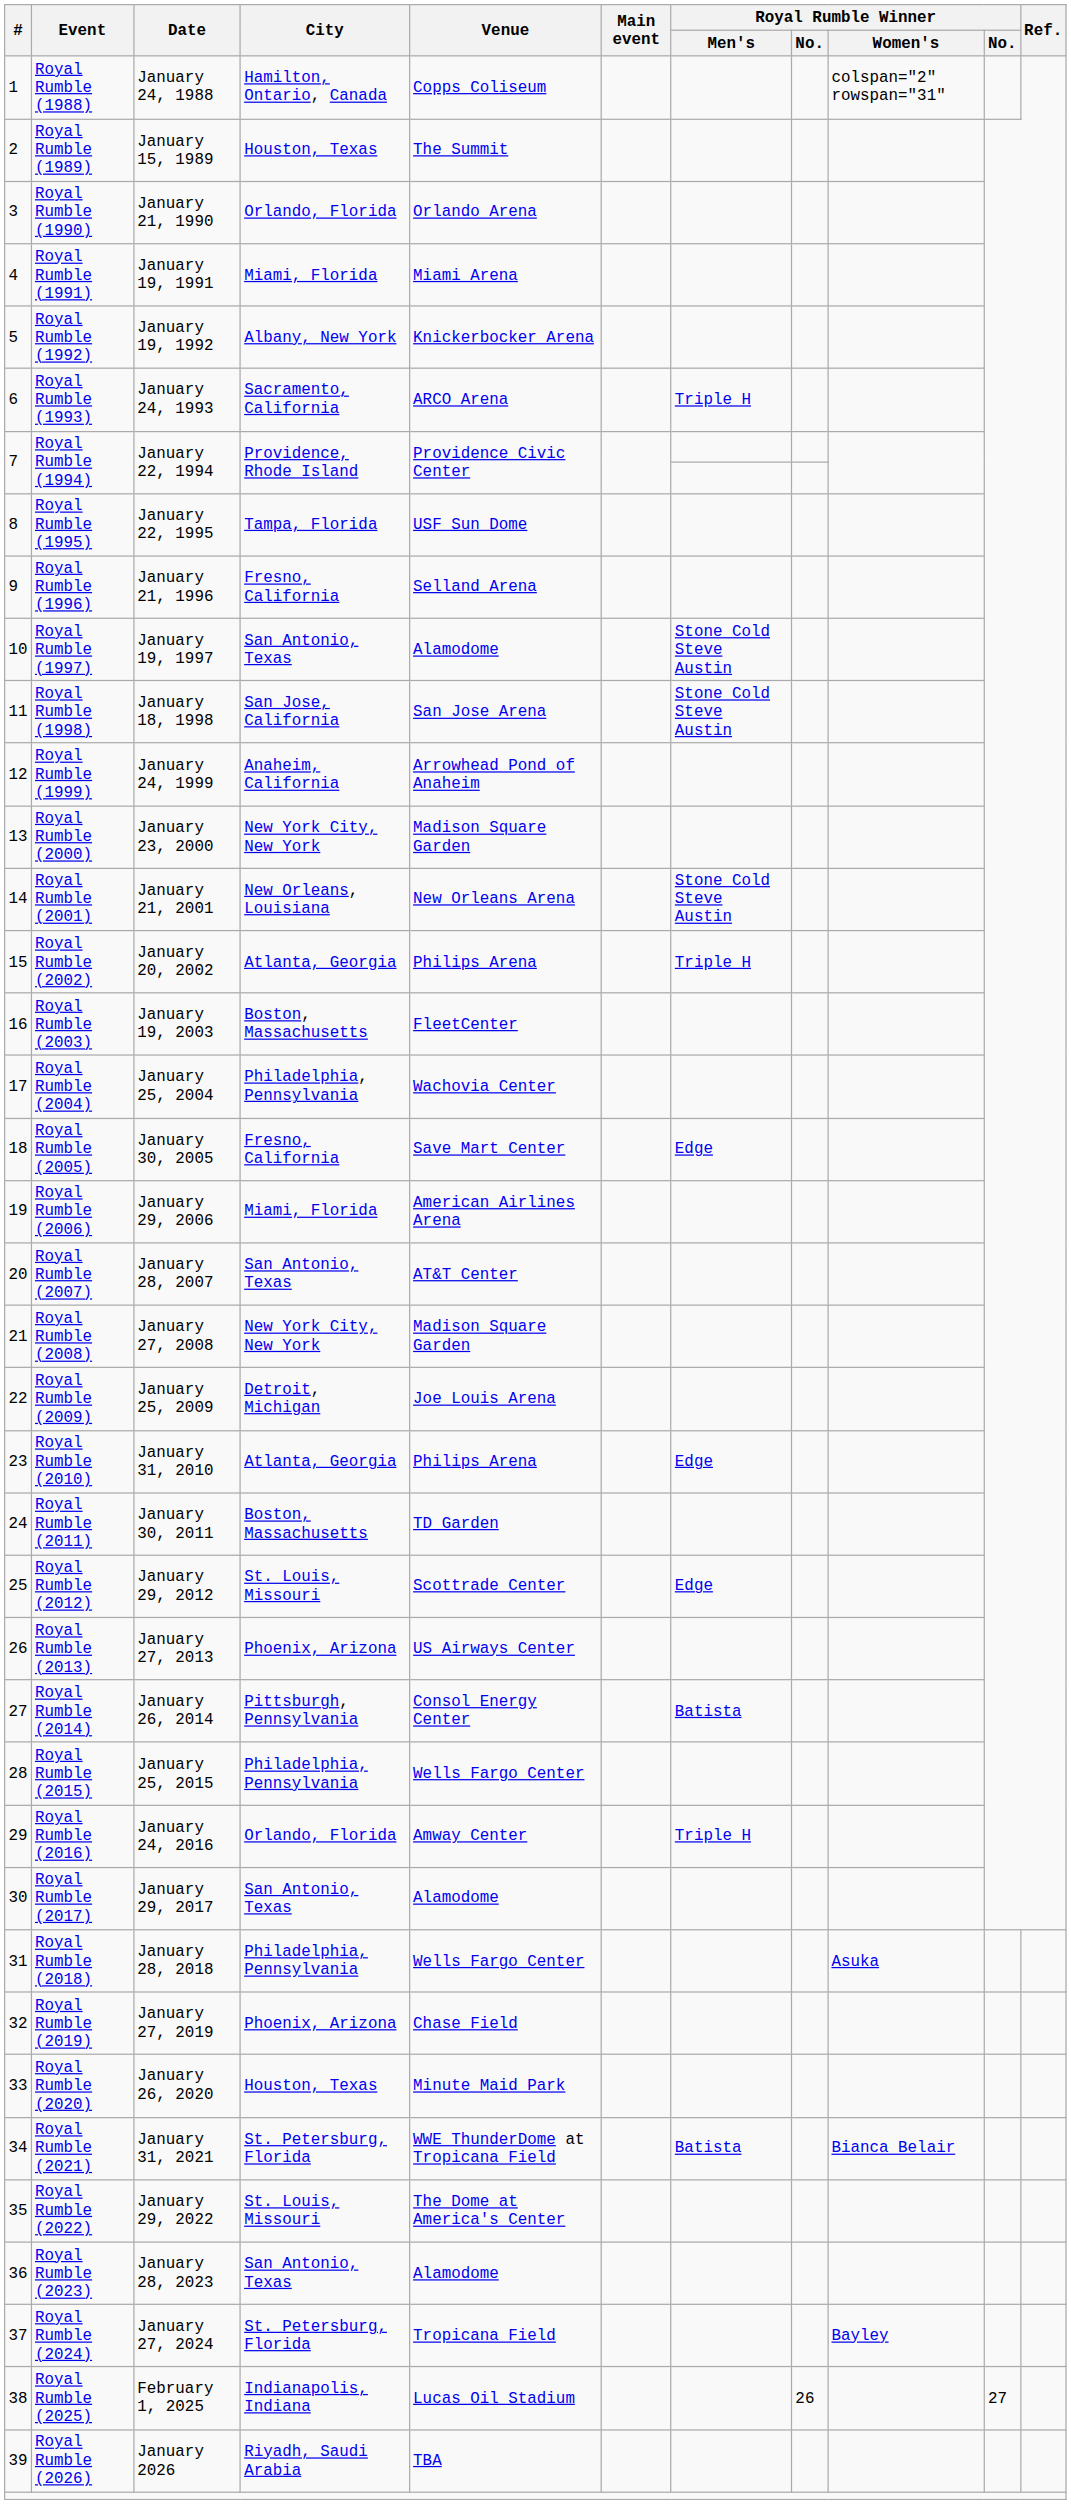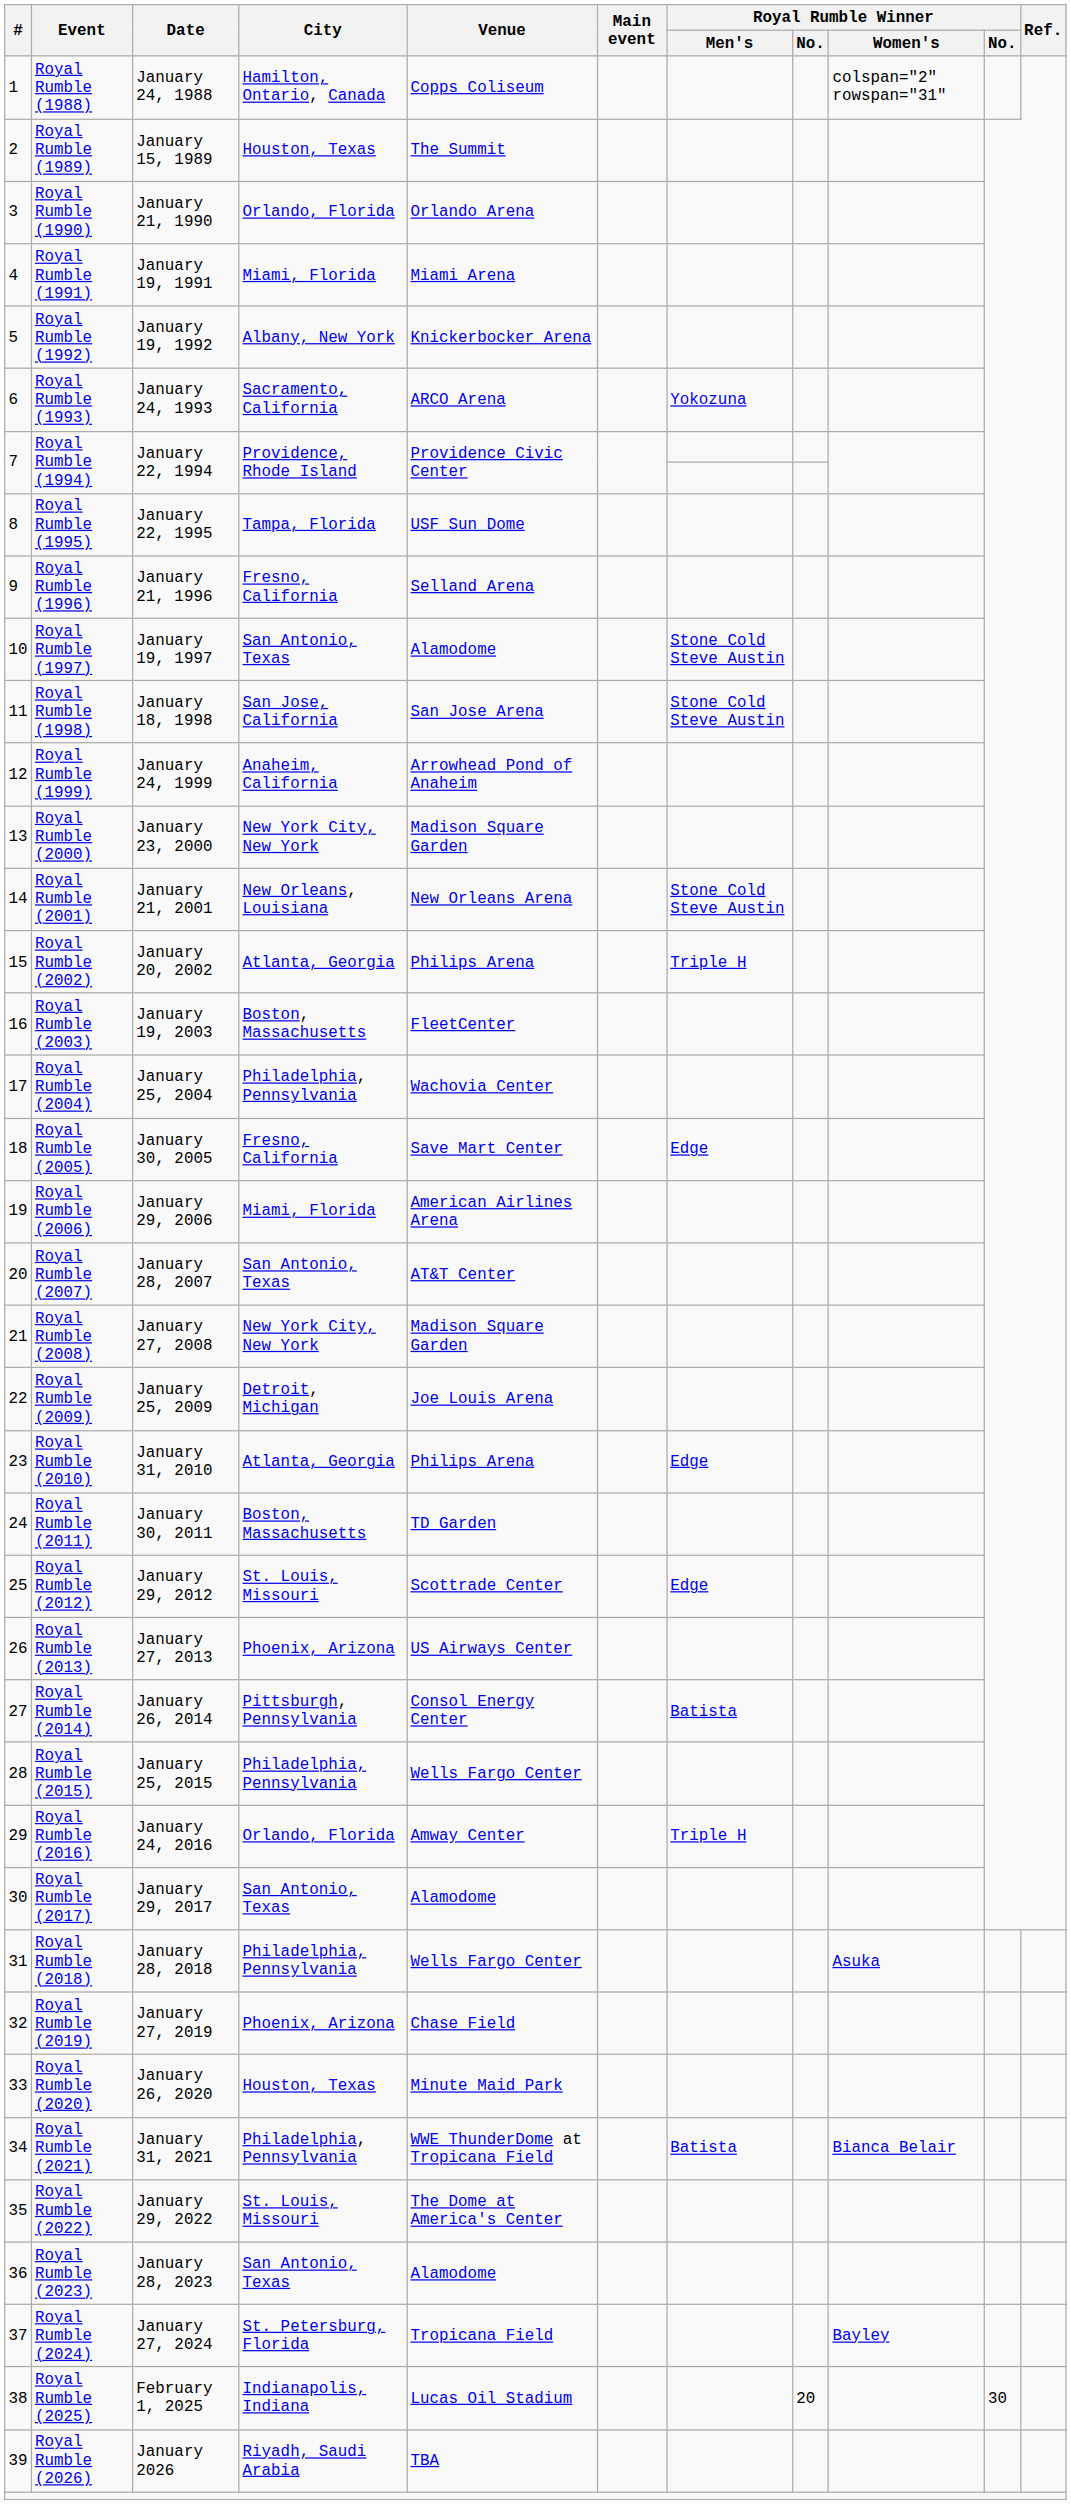(713, 400) Triple H -> (708, 400) Yokozuna
(316, 2148) St. Petersburg, Florida -> (304, 2148) Philadelphia, Pennsylvania
(805, 2398) 26 -> (806, 2398) 20
(997, 2398) 27 -> (997, 2398) 30
